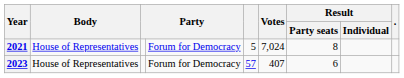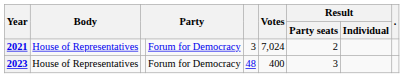(253, 47) 5 -> (253, 47) 3
(335, 47) 8 -> (335, 47) 2
(251, 64) 57 -> (251, 64) 48
(277, 64) 407 -> (277, 64) 400
(335, 64) 6 -> (335, 64) 3
